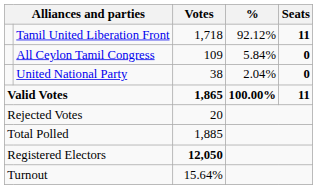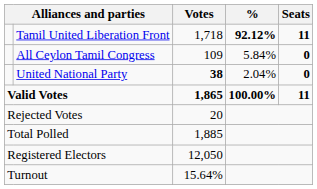(256, 34) normal -> (255, 34) bold
(216, 74) normal -> (216, 74) bold
(205, 154) bold -> (205, 154) normal
